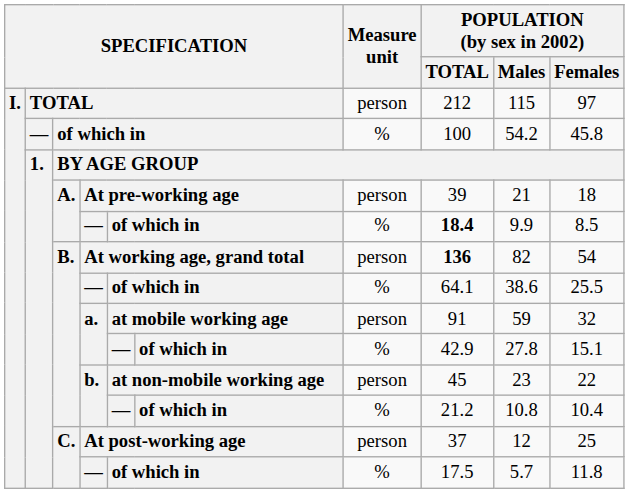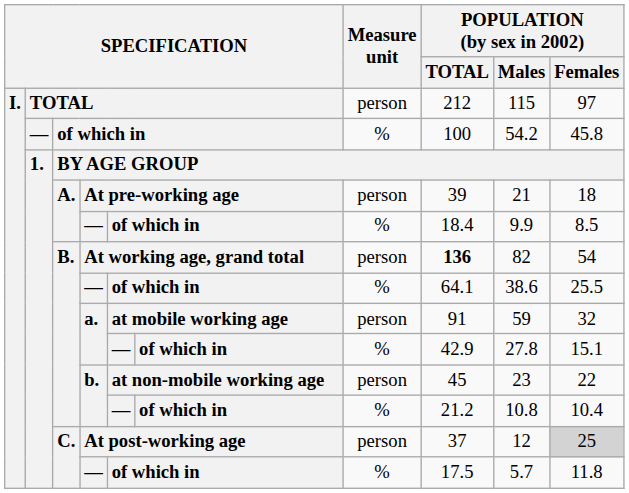(457, 225) bold -> (457, 225) normal
(587, 440) no background -> (587, 440) lightgrey background
